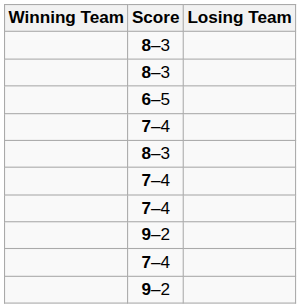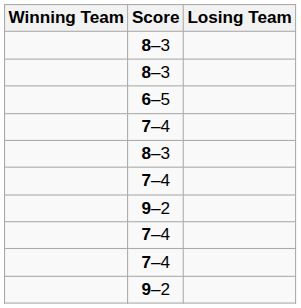(156, 208) 7–4 -> (156, 208) 9–2
(156, 235) 9–2 -> (156, 235) 7–4
